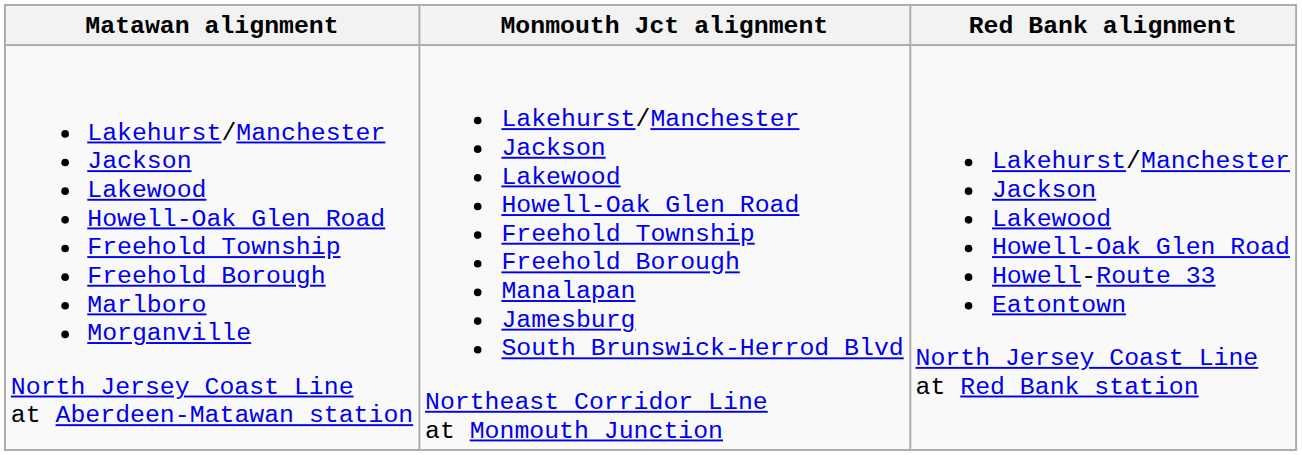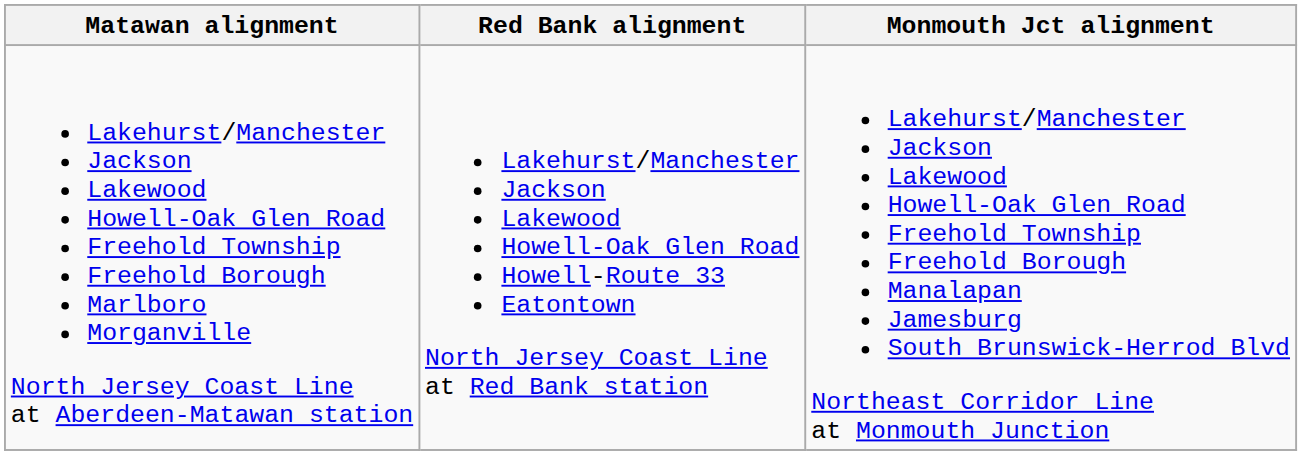columns swapped: (1103, 25) <-> (664, 25)
